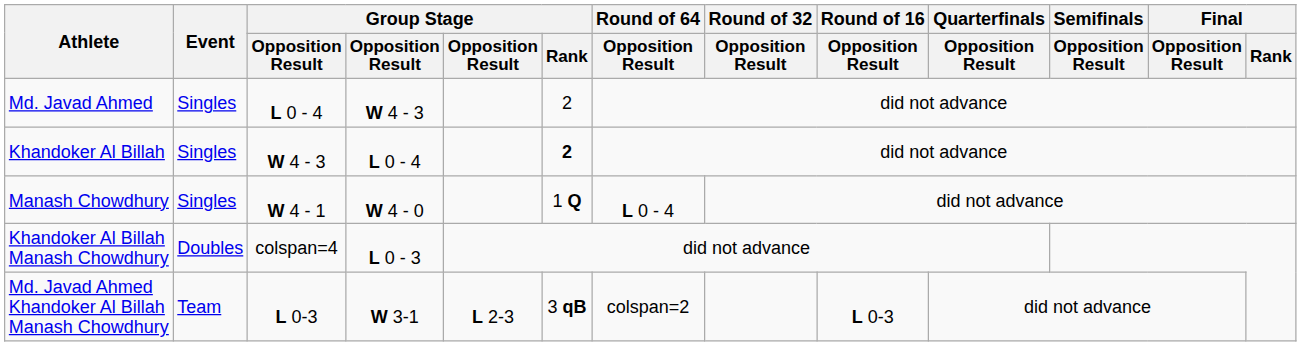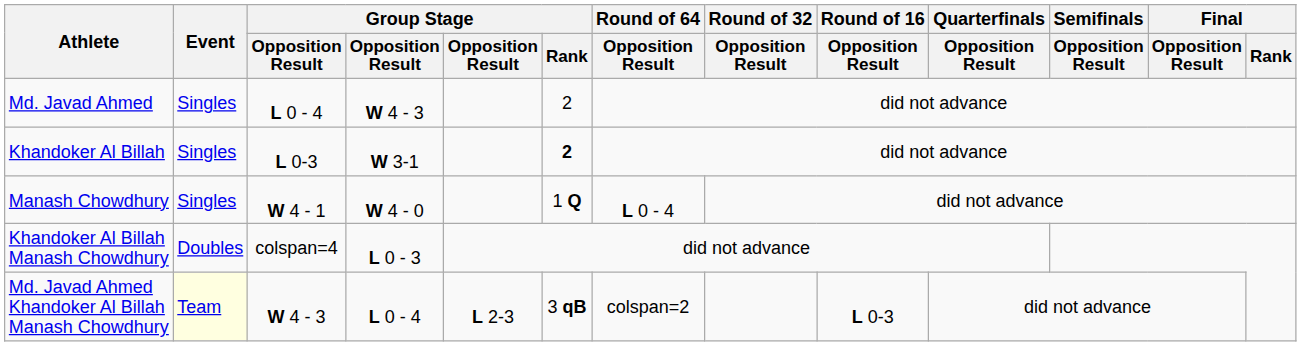(297, 162) W 4 - 3 -> (297, 162) L 0-3
(395, 162) L 0 - 4 -> (395, 162) W 3-1
(199, 307) no background -> (199, 307) lightyellow background
(297, 317) L 0-3 -> (297, 317) W 4 - 3
(395, 317) W 3-1 -> (395, 317) L 0 - 4
